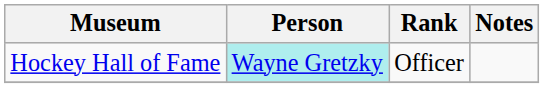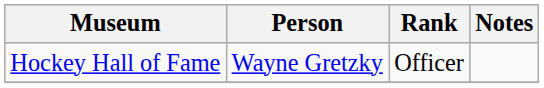(307, 62) paleturquoise background -> (307, 62) no background
